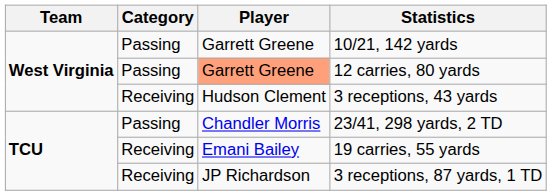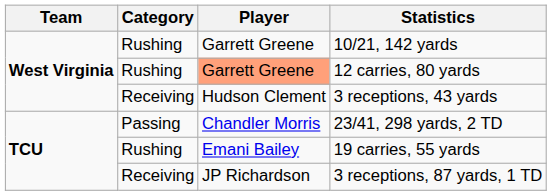(151, 44) Passing -> (152, 44) Rushing
(151, 71) Passing -> (152, 71) Rushing
(158, 150) Receiving -> (152, 150) Rushing
